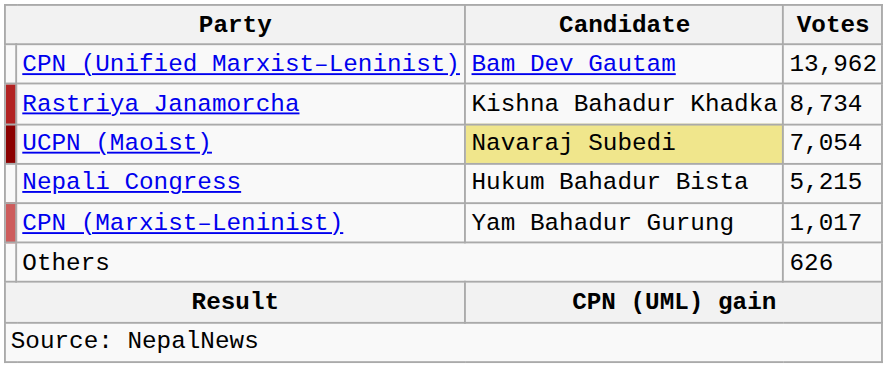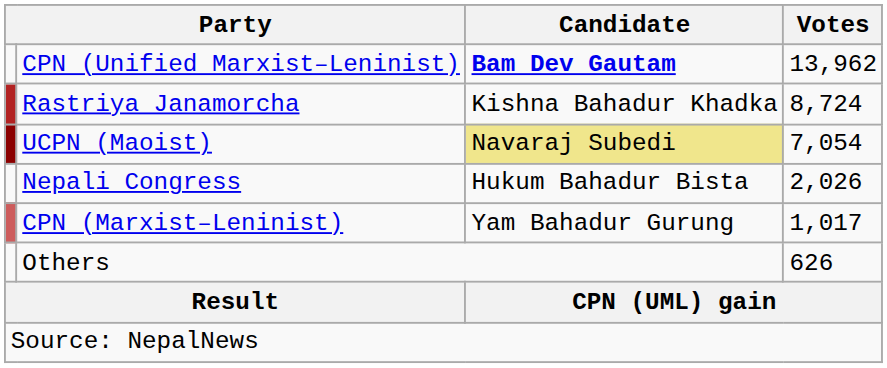(574, 64) normal -> (574, 64) bold
(826, 104) 8,734 -> (826, 104) 8,724
(826, 183) 5,215 -> (826, 183) 2,026
